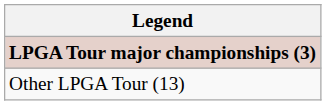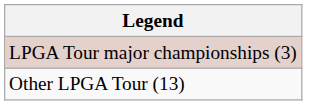(163, 52) bold -> (153, 52) normal
